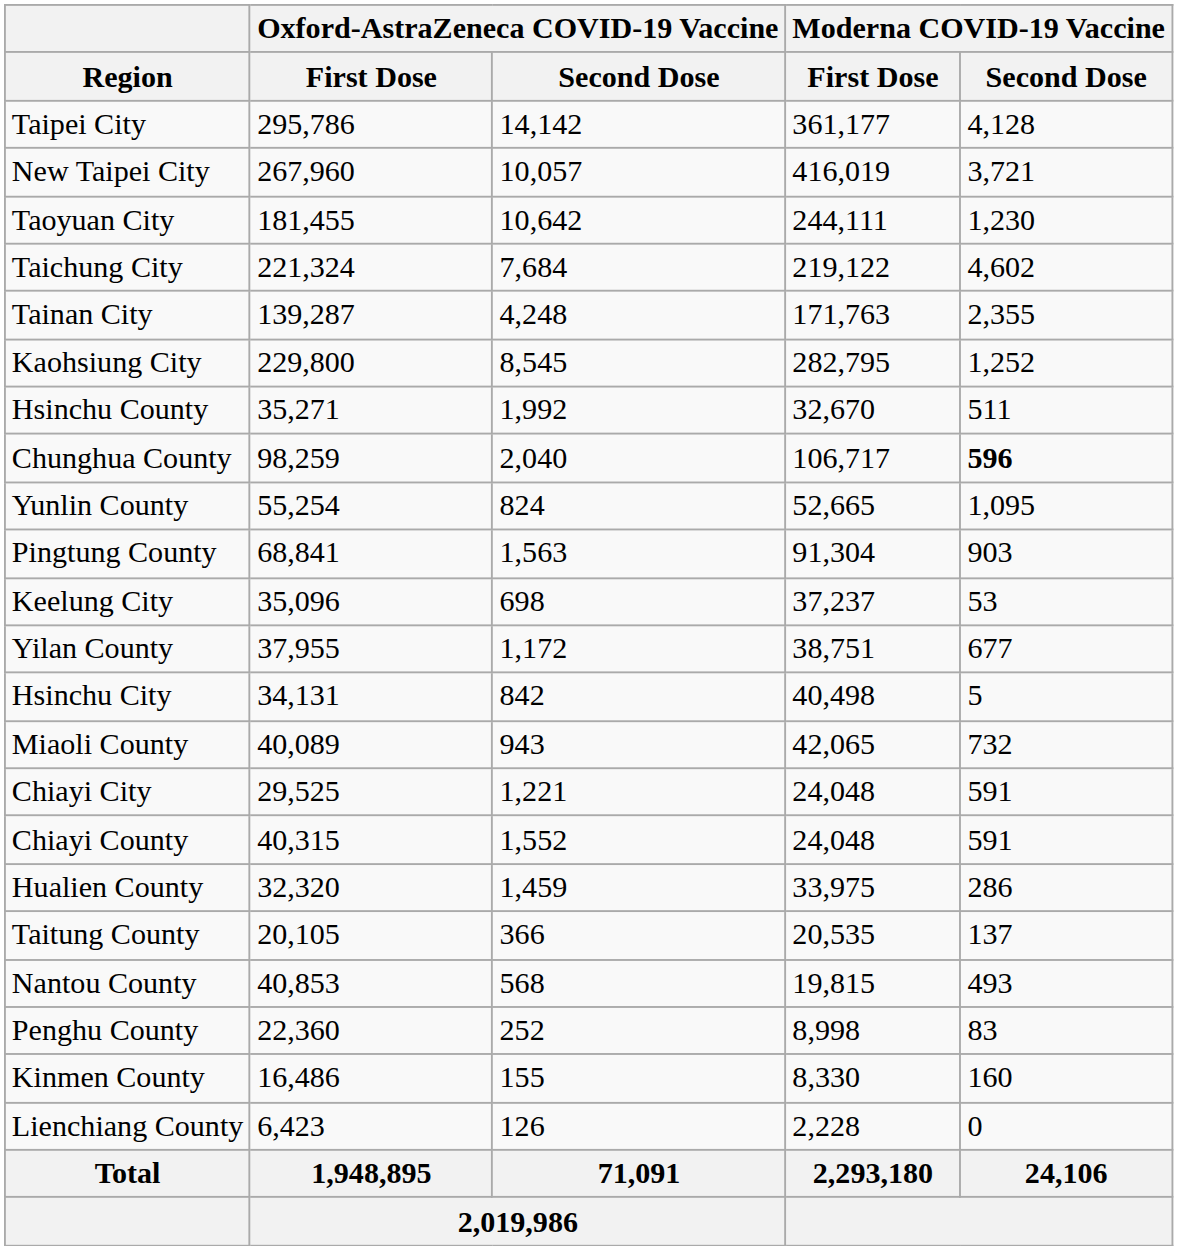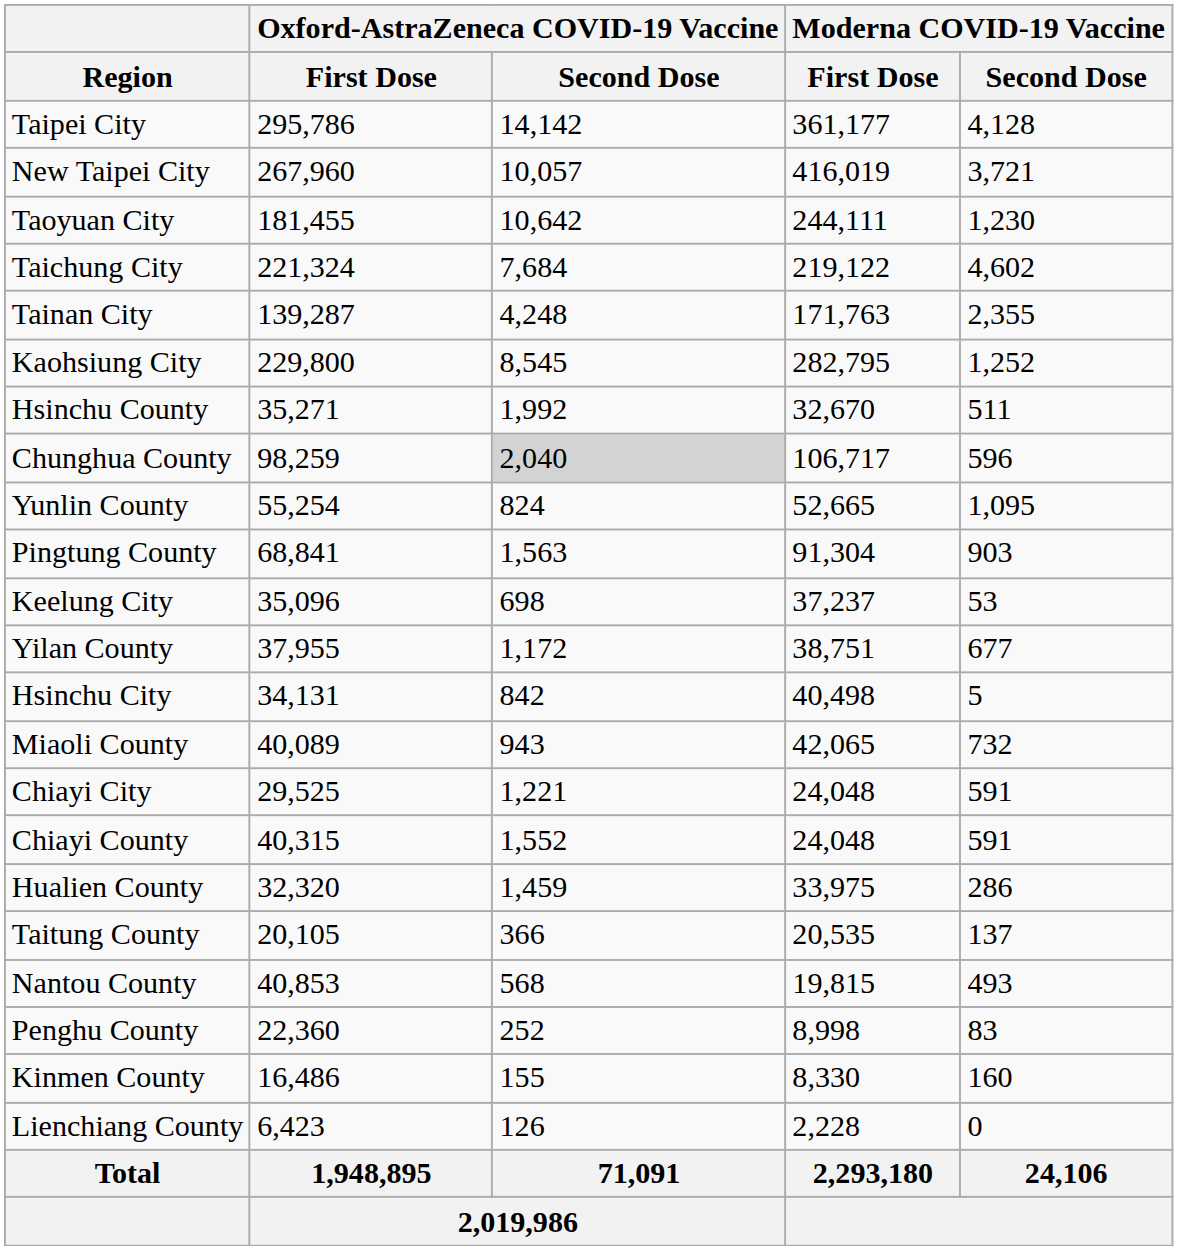(533, 457) no background -> (533, 457) lightgrey background
(990, 457) bold -> (990, 457) normal
